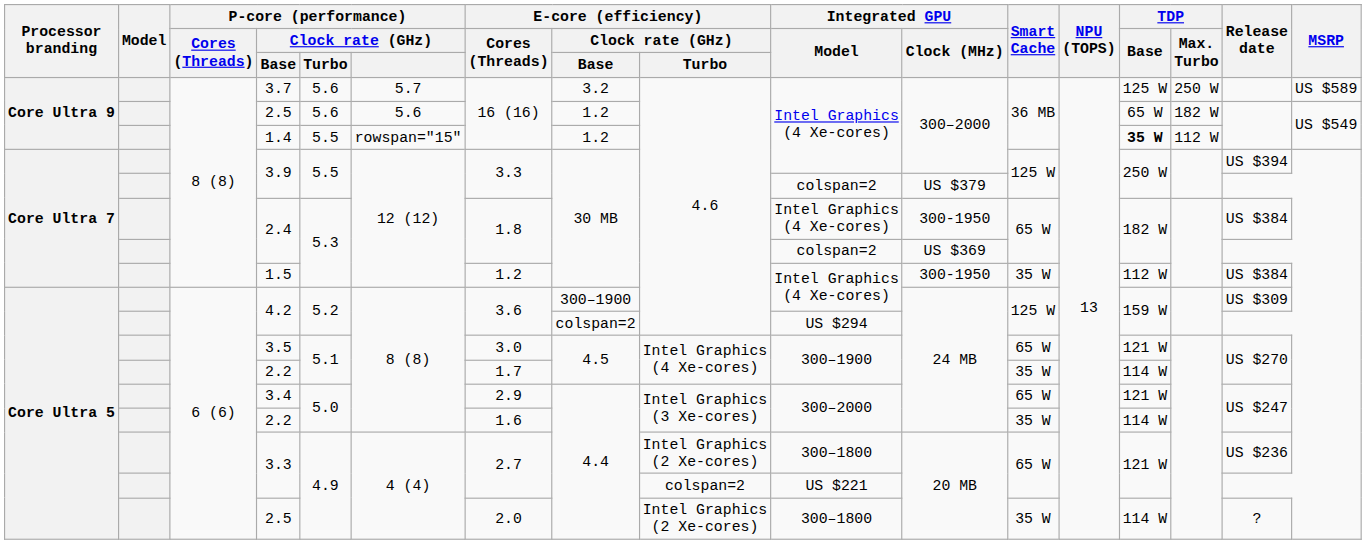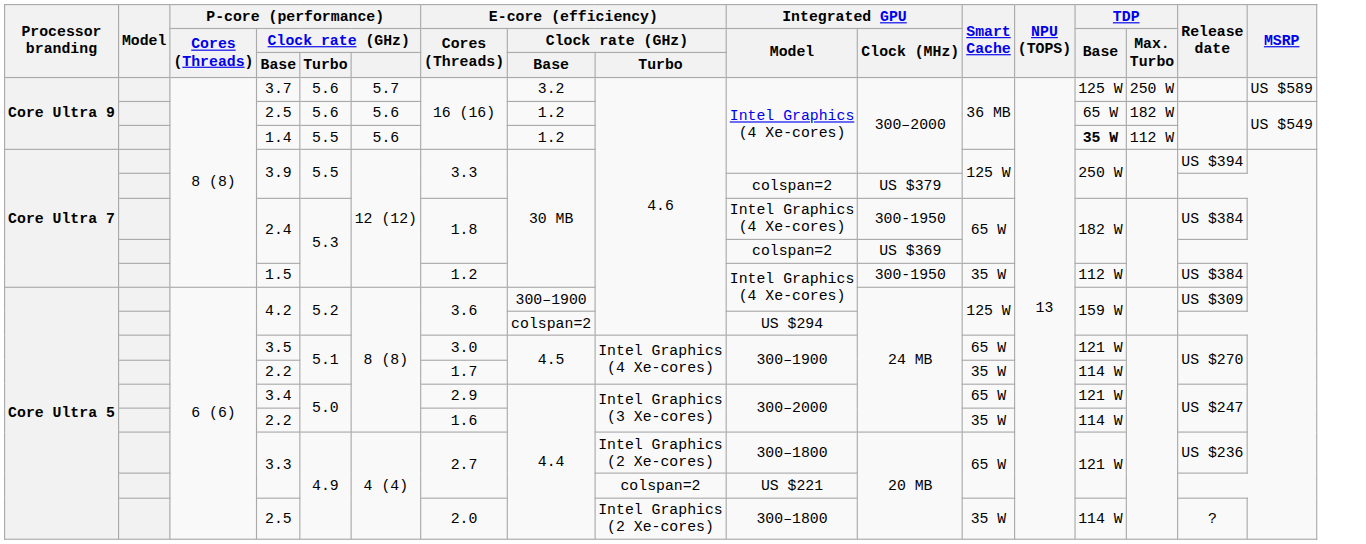(408, 137) rowspan="15" -> (386, 137) 5.6
